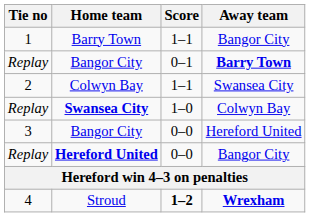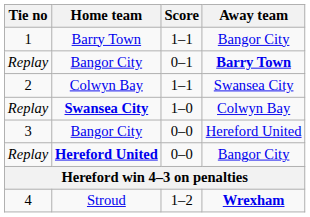(182, 200) bold -> (182, 200) normal
